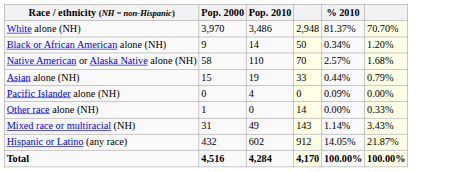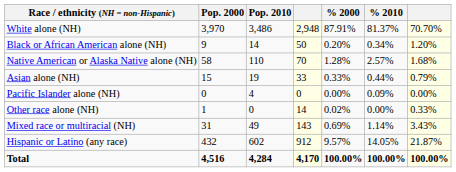+ column: (343, 12)
